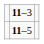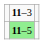(22, 30) no background -> (22, 30) lightgreen background
